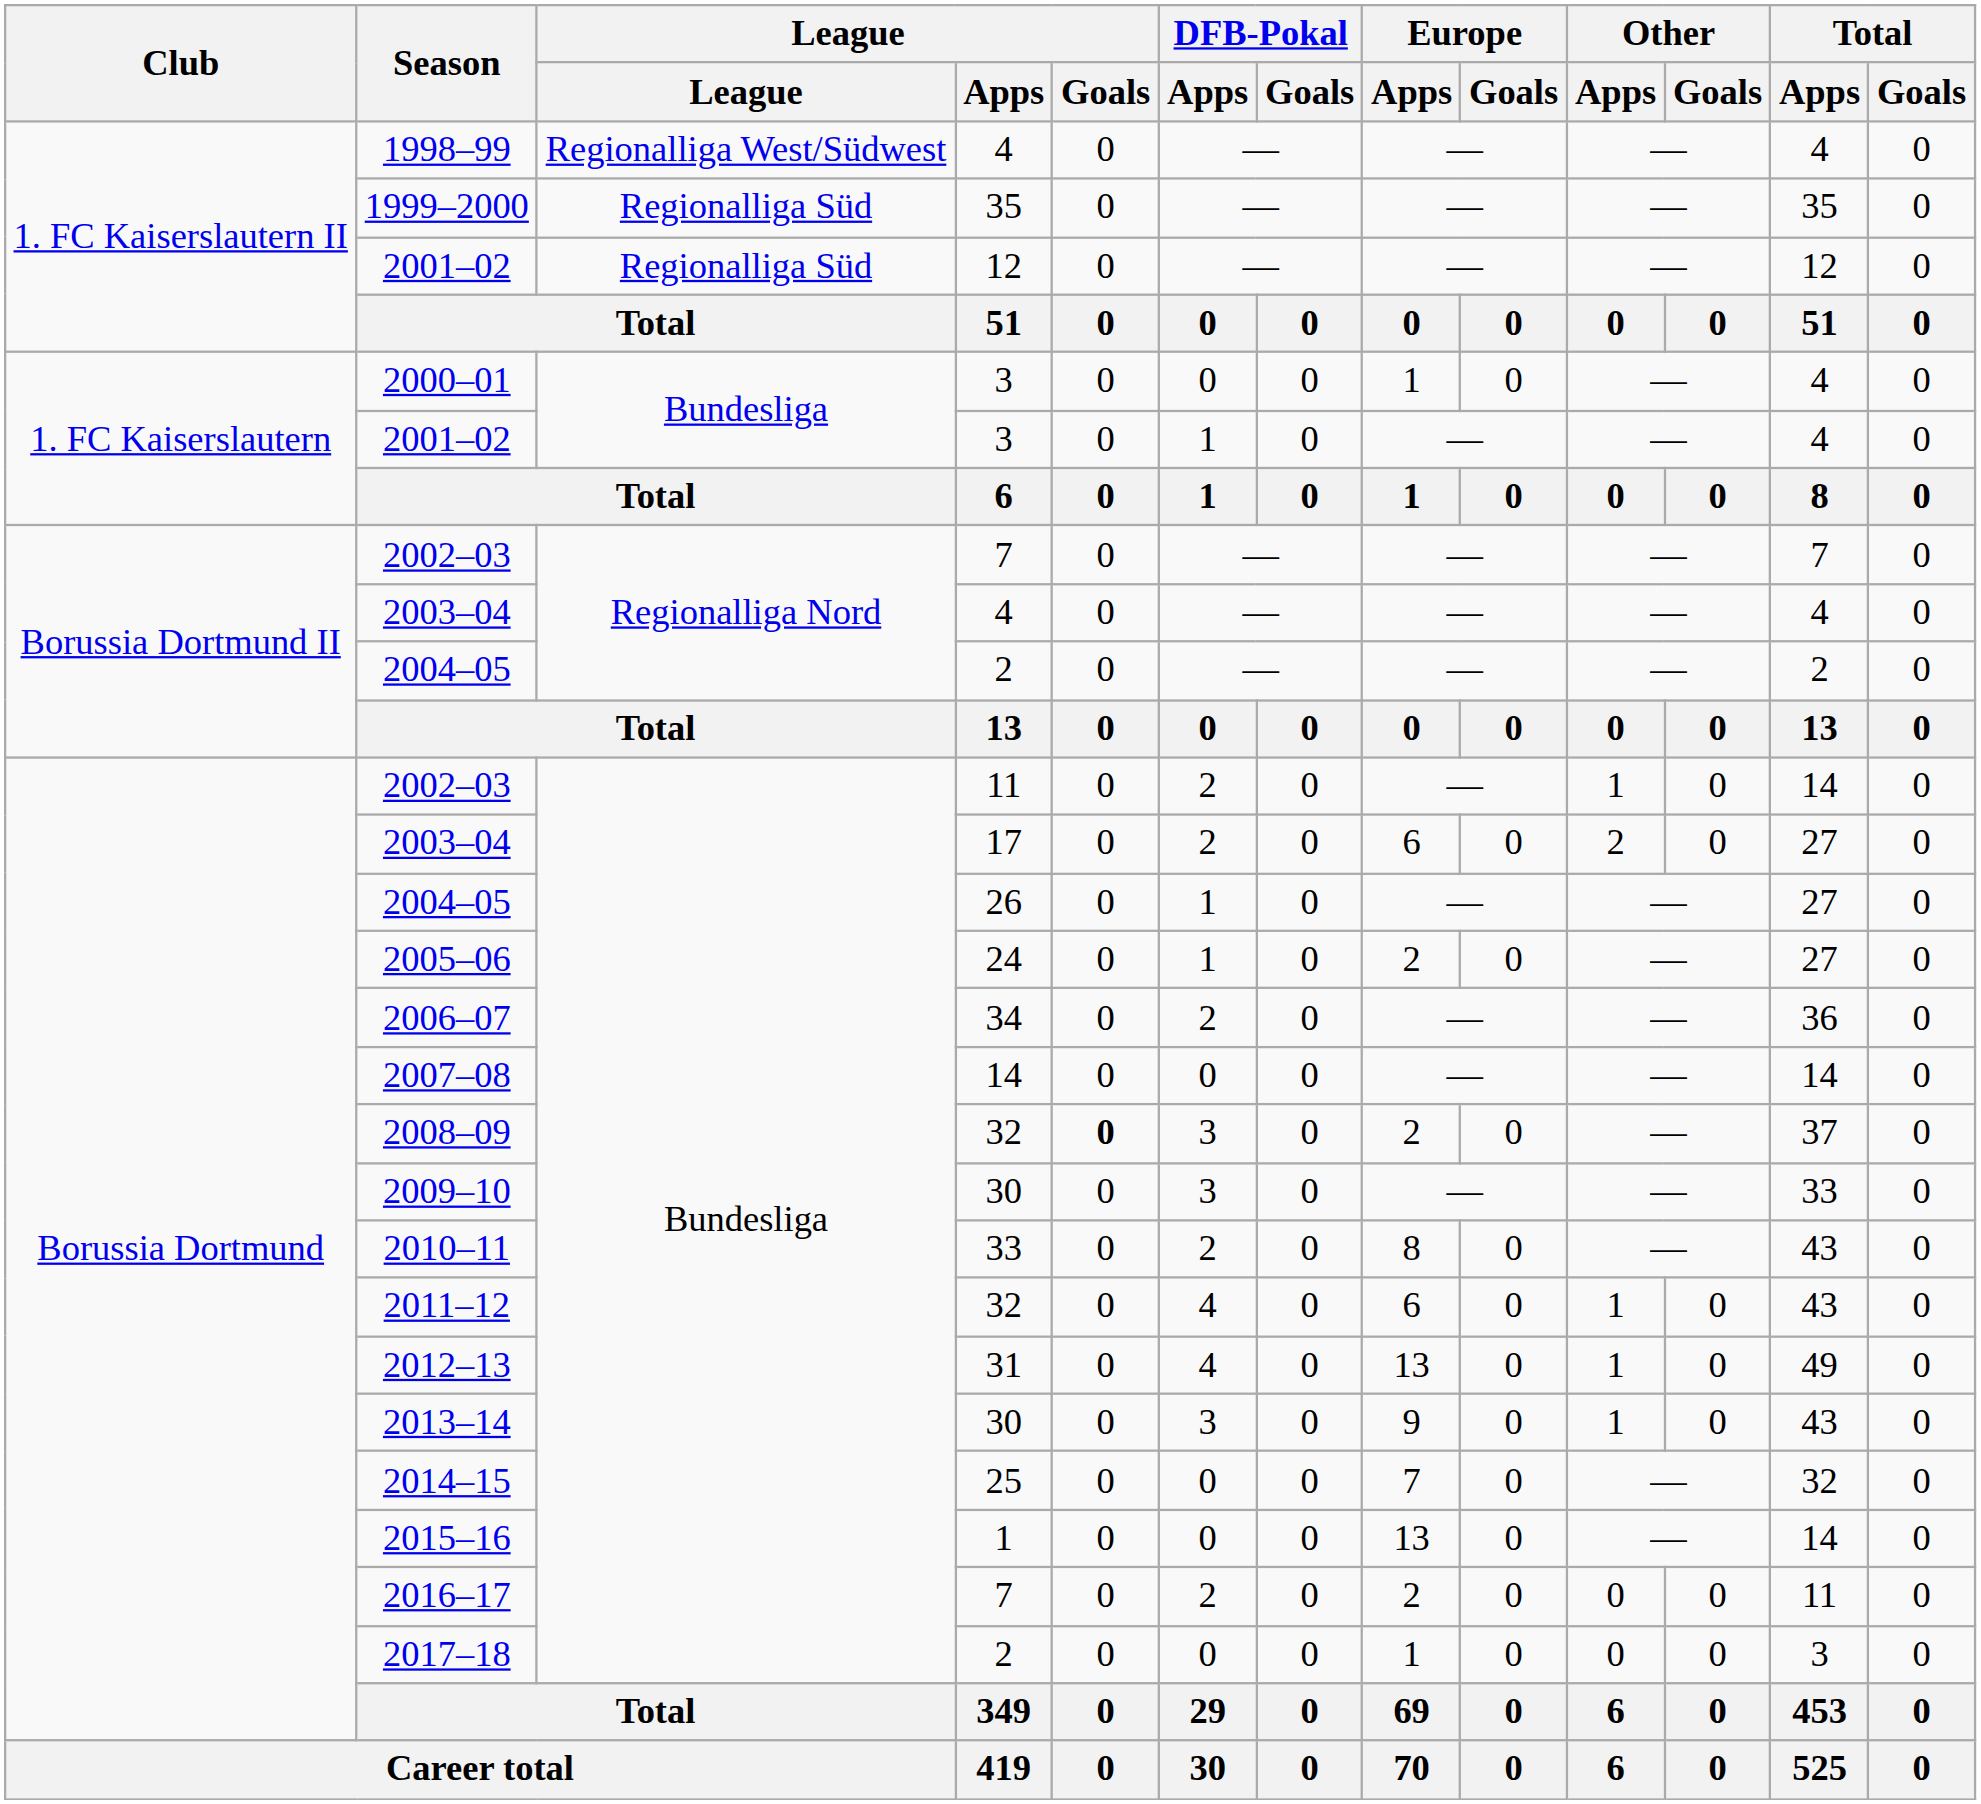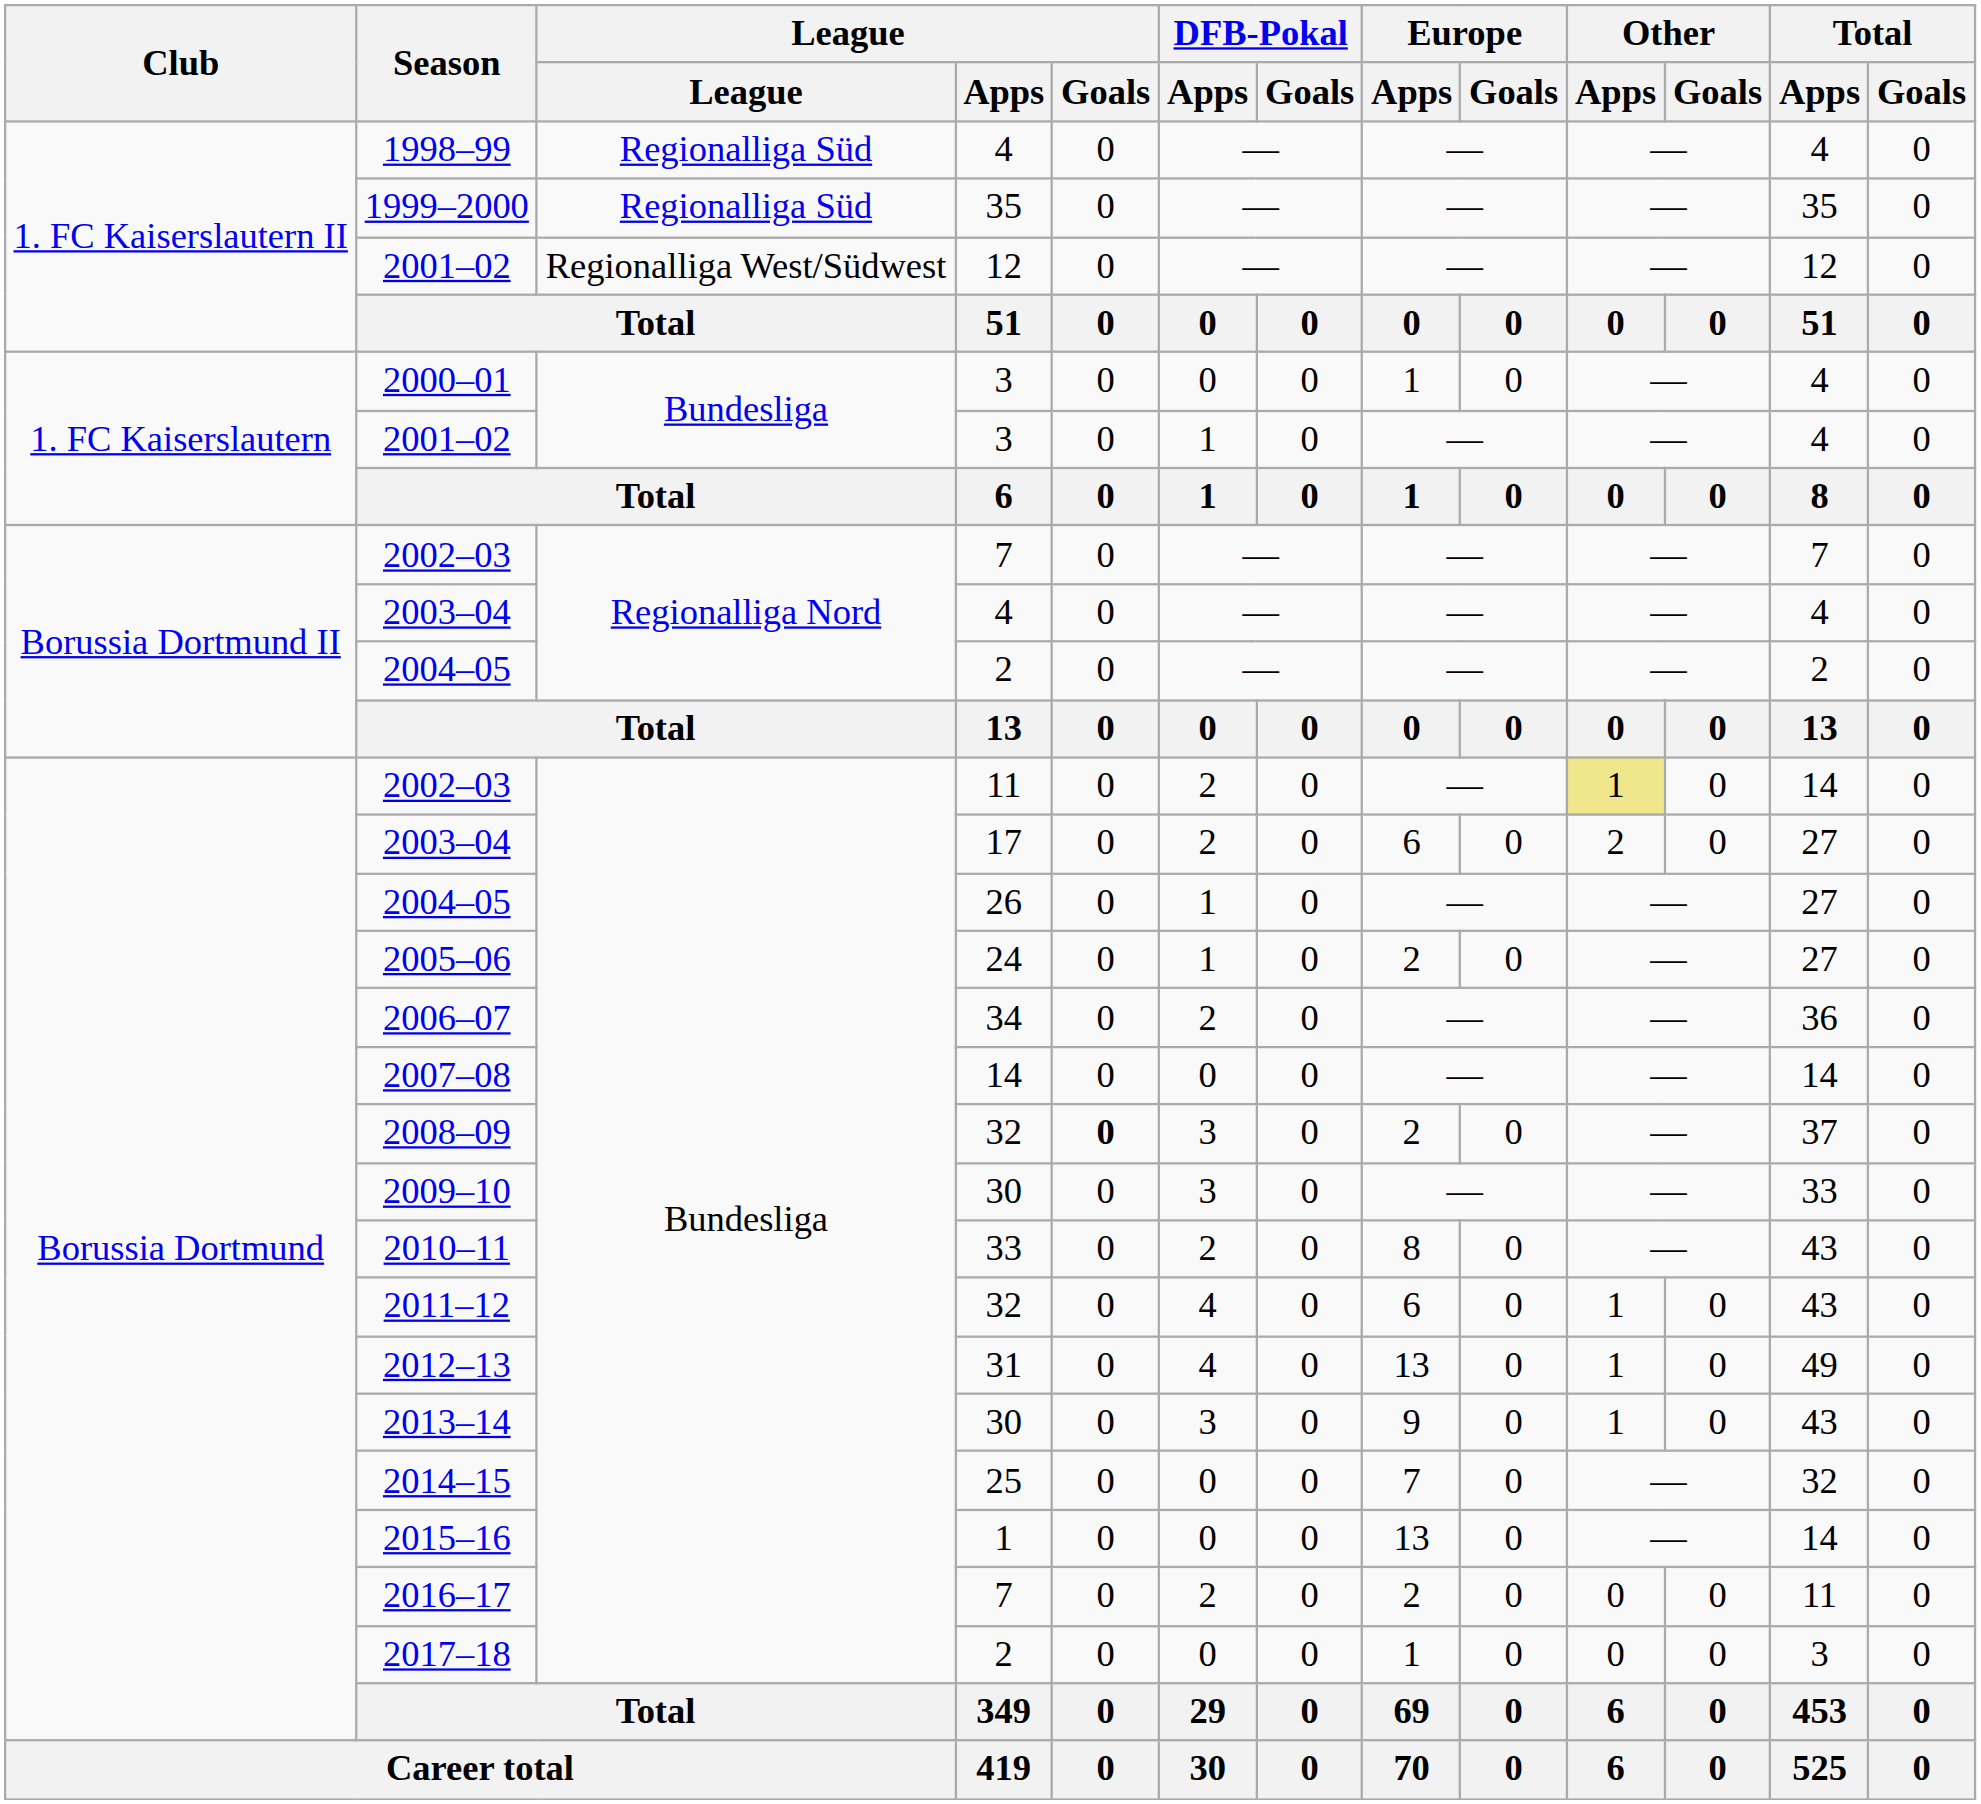(746, 149) Regionalliga West/Südwest -> (746, 149) Regionalliga Süd
(746, 264) Regionalliga Süd -> (746, 264) Regionalliga West/Südwest
(1616, 785) no background -> (1616, 785) khaki background
